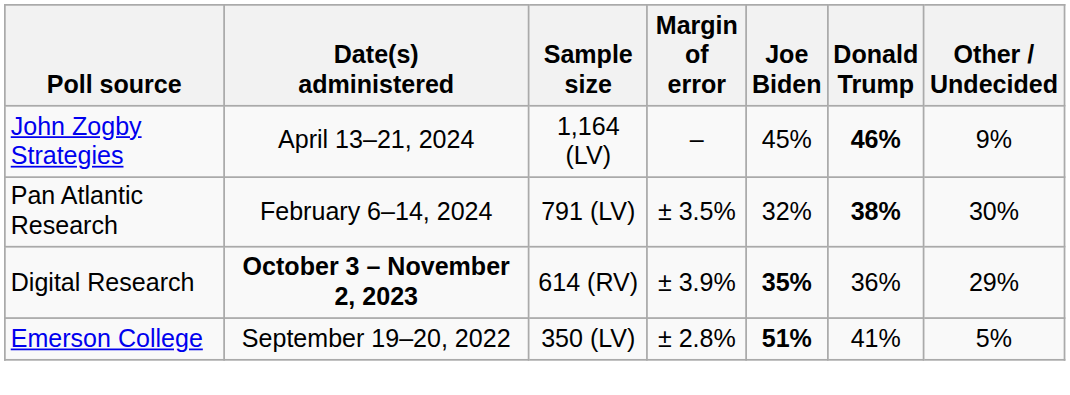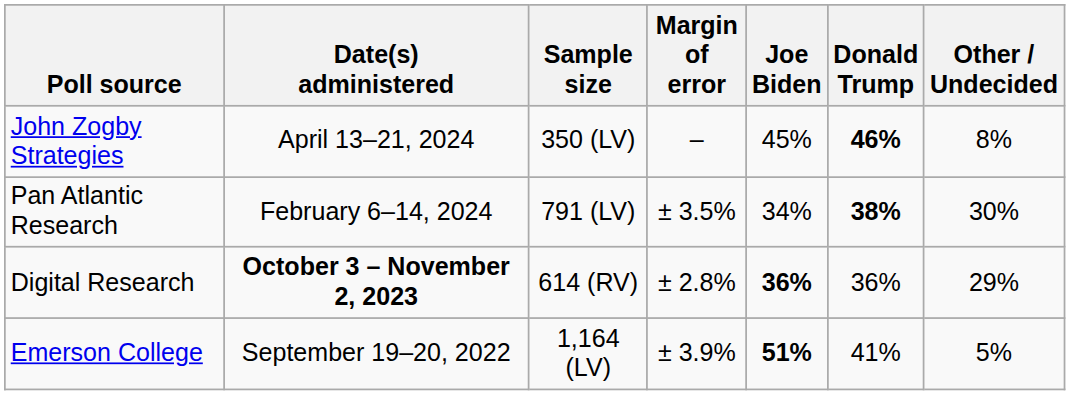(588, 140) 1,164 (LV) -> (588, 140) 350 (LV)
(994, 140) 9% -> (994, 140) 8%
(787, 211) 32% -> (787, 211) 34%
(697, 282) ± 3.9% -> (697, 282) ± 2.8%
(787, 282) 35% -> (787, 282) 36%
(588, 338) 350 (LV) -> (588, 353) 1,164 (LV)
(697, 338) ± 2.8% -> (697, 353) ± 3.9%
